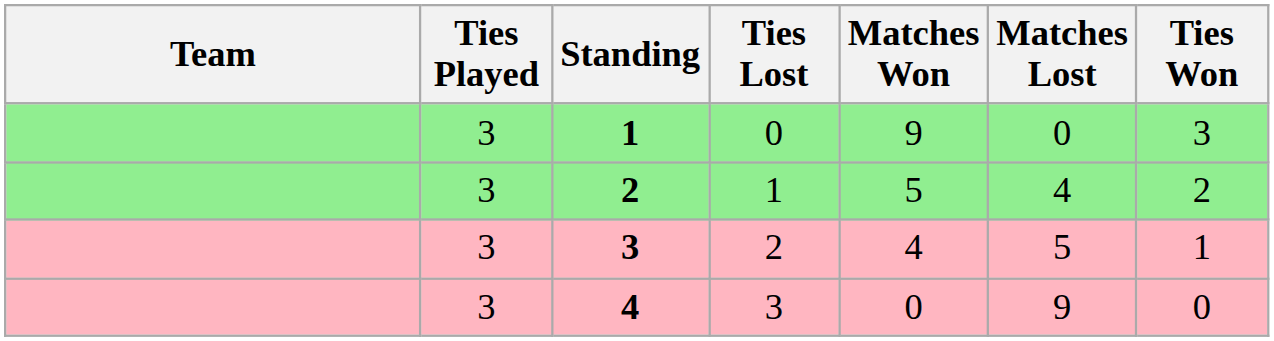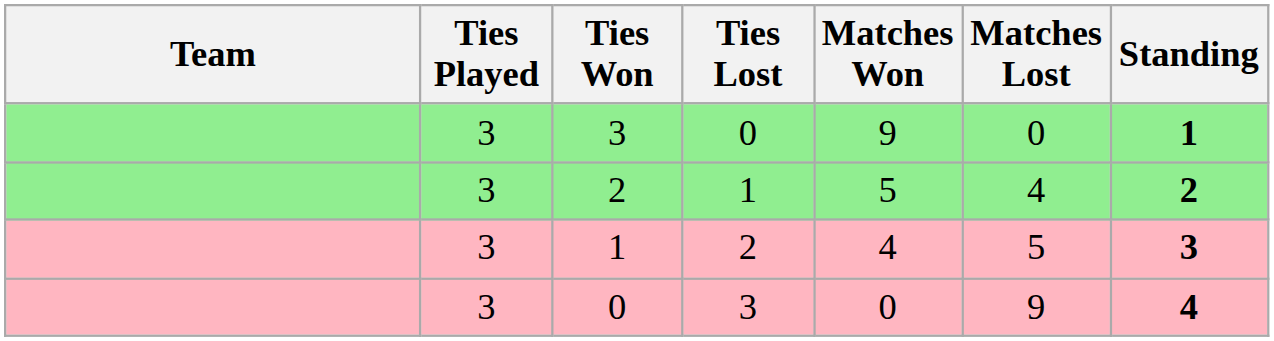columns swapped: (1202, 53) <-> (630, 53)
